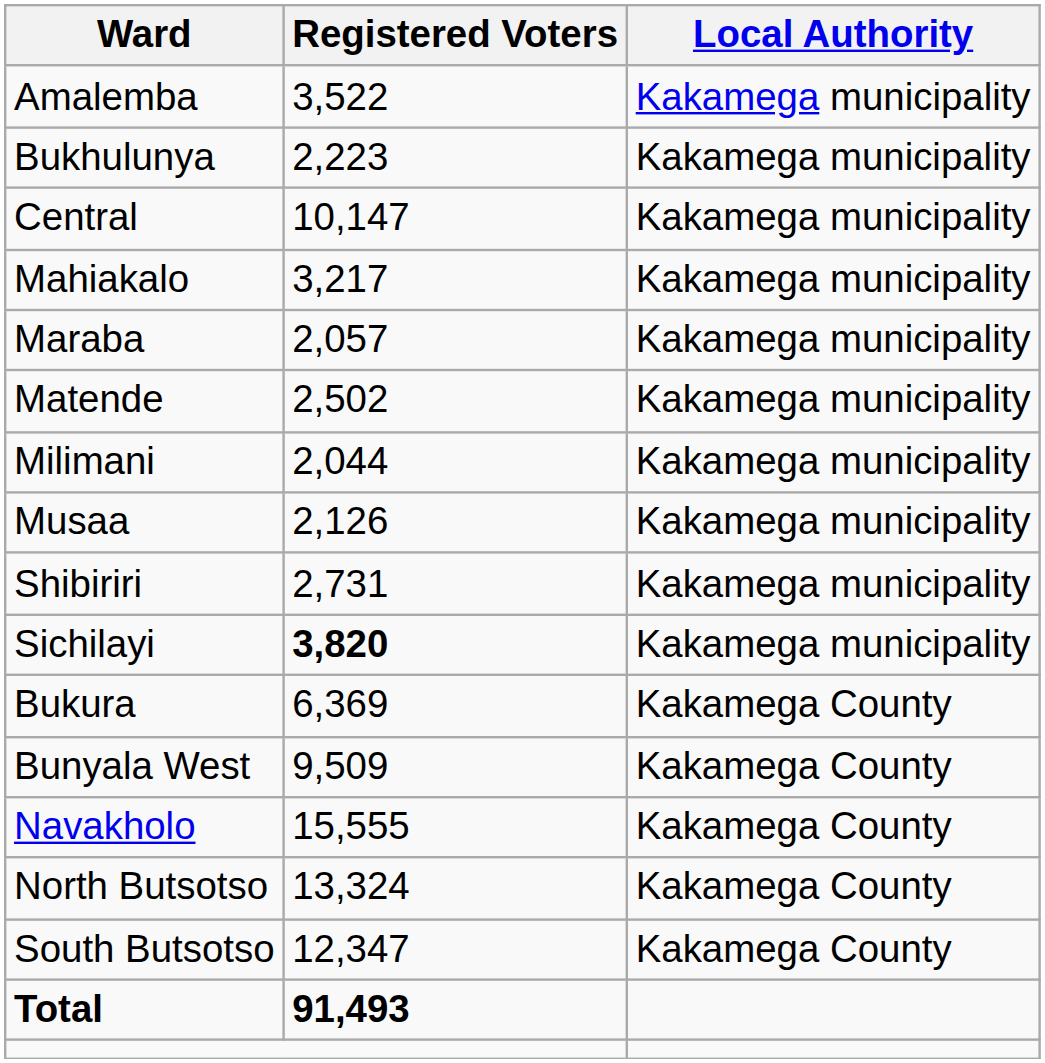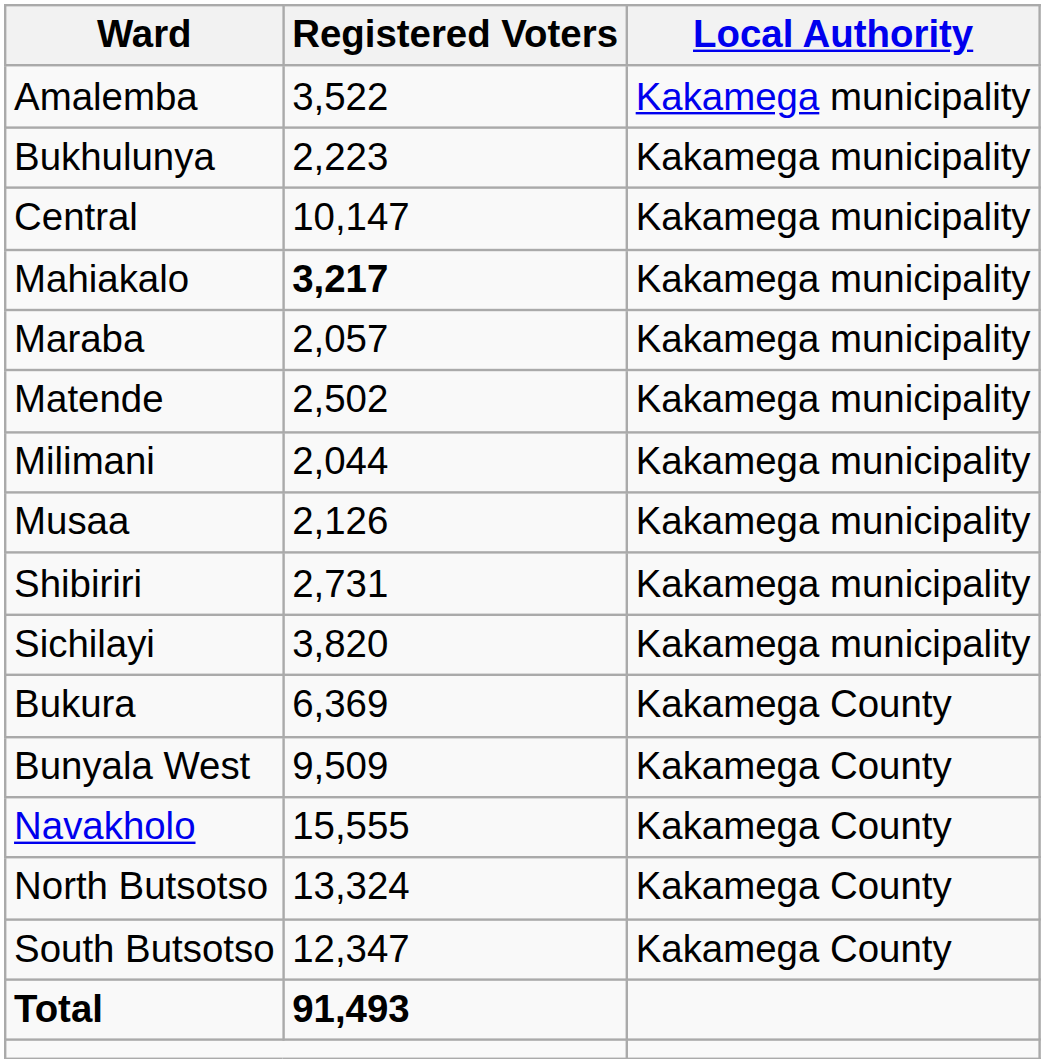(340, 278) normal -> (340, 278) bold
(340, 643) bold -> (340, 643) normal
